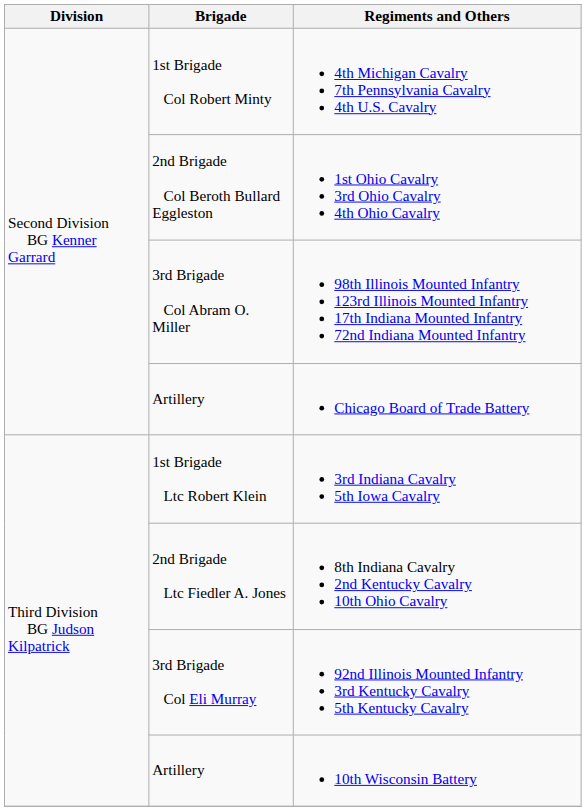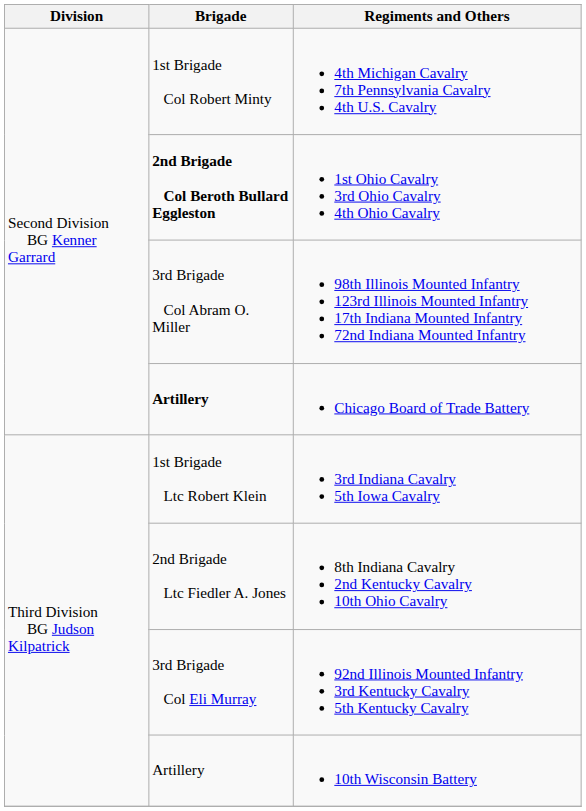(216, 187) normal -> (220, 187) bold
(178, 398) normal -> (180, 398) bold
